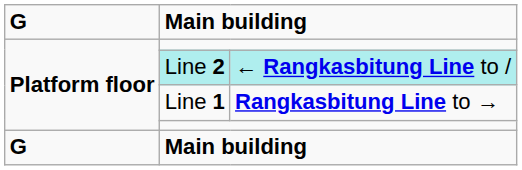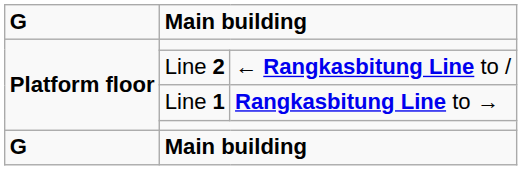(195, 67) paleturquoise background -> (195, 67) no background
(373, 67) paleturquoise background -> (373, 67) no background
